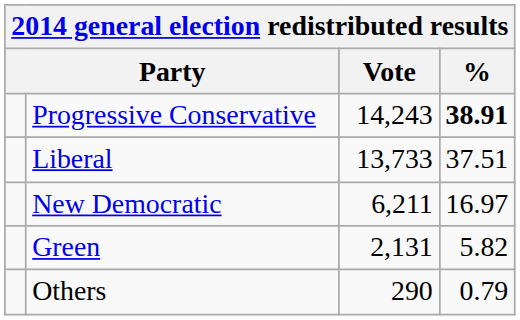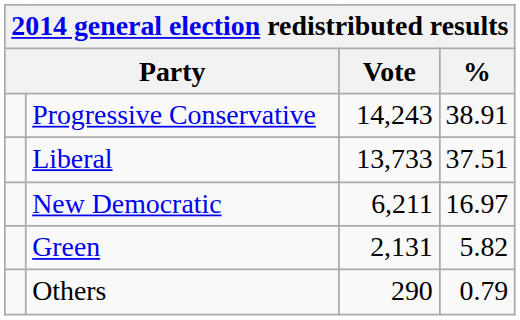(477, 114) bold -> (477, 114) normal
